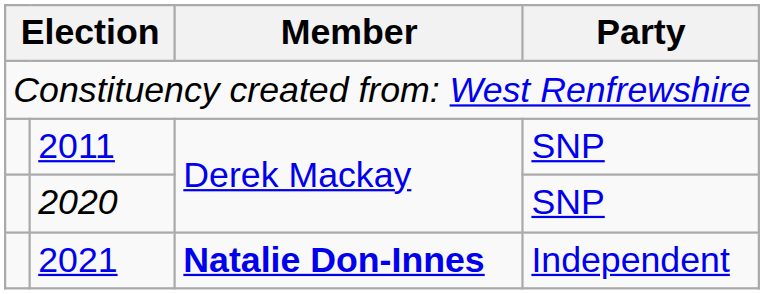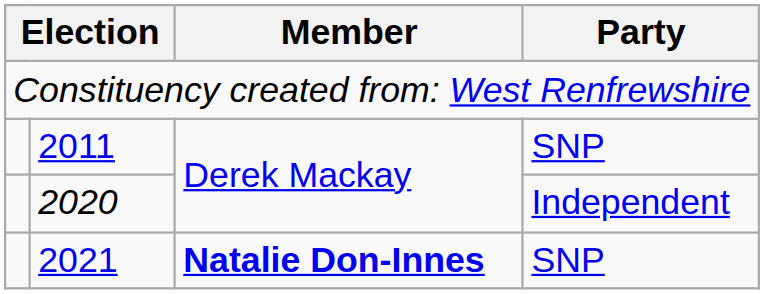(568, 202) SNP -> (631, 202) Independent
(631, 259) Independent -> (568, 259) SNP
